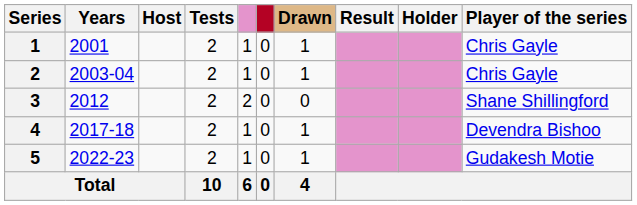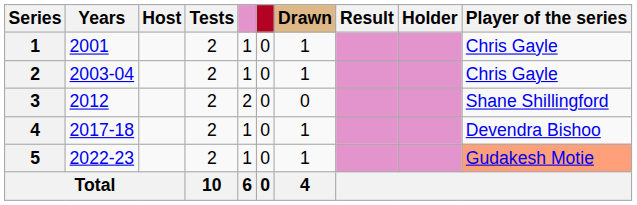(530, 158) no background -> (530, 158) lightsalmon background
